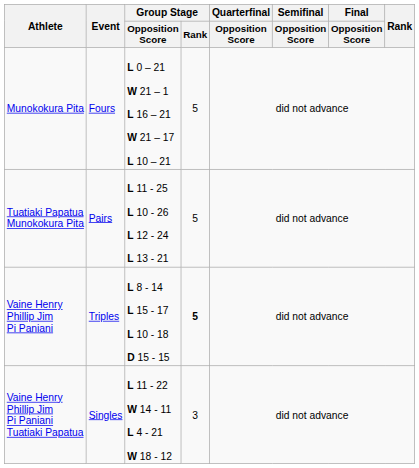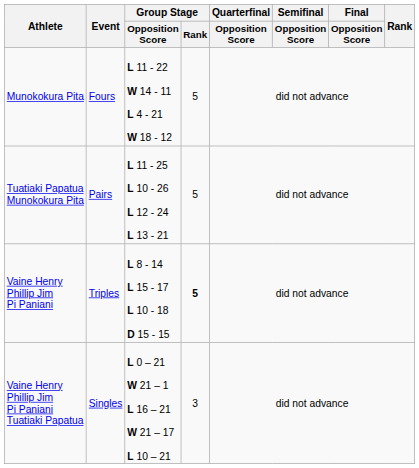(151, 114) L 0 – 21 W 21 – 1 L 16 – 21 W 21 – 17 L 10 – 21 -> (150, 102) L 11 - 22 W 14 - 11 L 4 - 21 W 18 - 12
(150, 421) L 11 - 22 W 14 - 11 L 4 - 21 W 18 - 12 -> (151, 409) L 0 – 21 W 21 – 1 L 16 – 21 W 21 – 17 L 10 – 21
